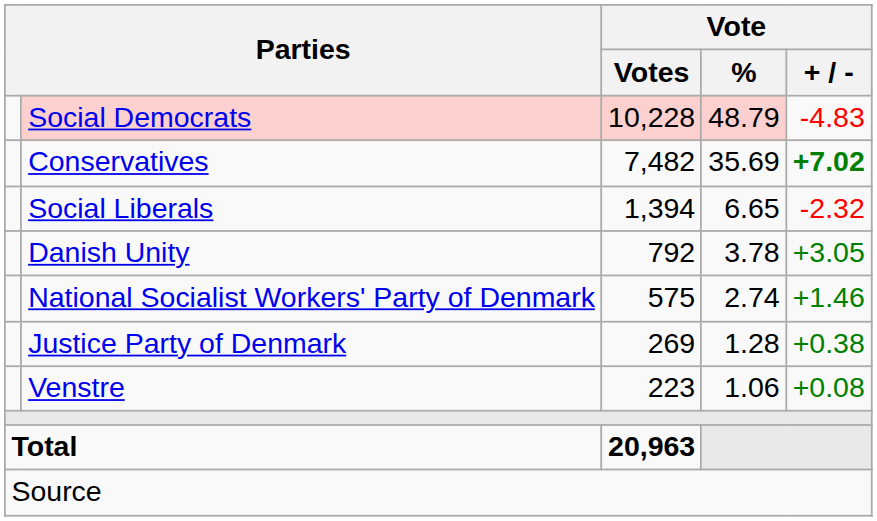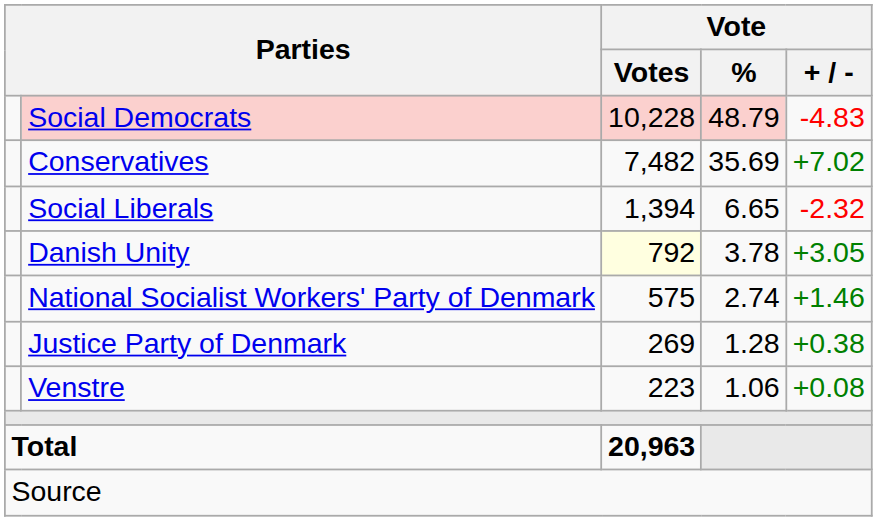(829, 162) bold -> (829, 162) normal
(671, 252) no background -> (671, 252) lightyellow background
